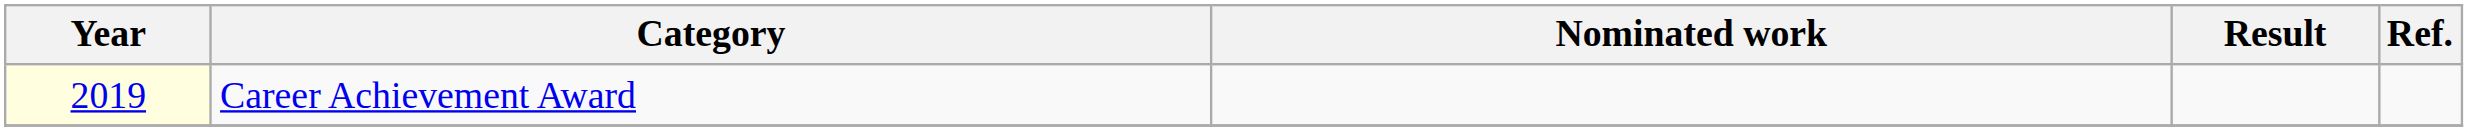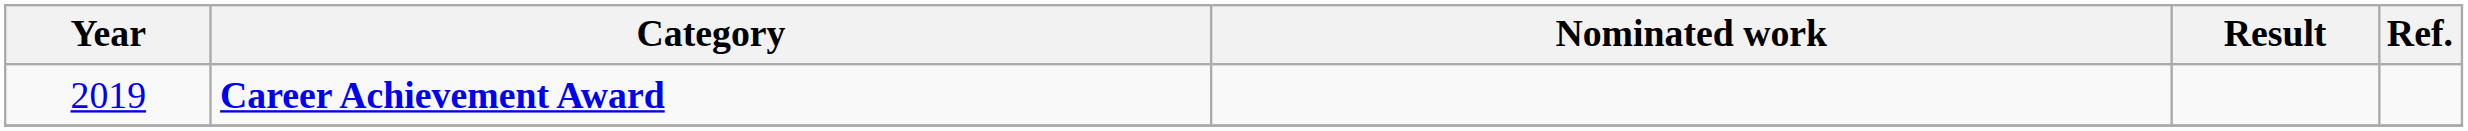(108, 94) lightyellow background -> (108, 94) no background
(428, 94) normal -> (442, 94) bold
